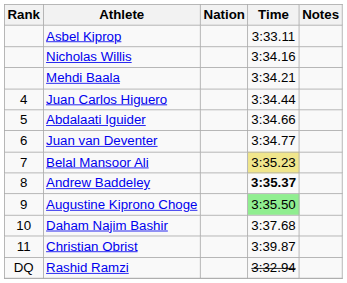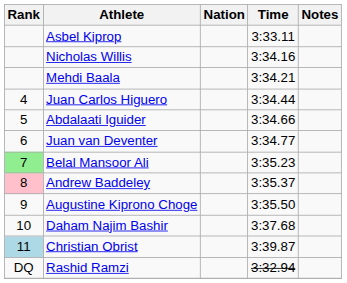(24, 162) no background -> (24, 162) lightgreen background
(274, 162) khaki background -> (273, 162) no background
(24, 183) no background -> (24, 183) pink background
(274, 183) bold -> (273, 183) normal
(274, 204) lightgreen background -> (273, 204) no background
(24, 246) no background -> (24, 246) lightblue background
